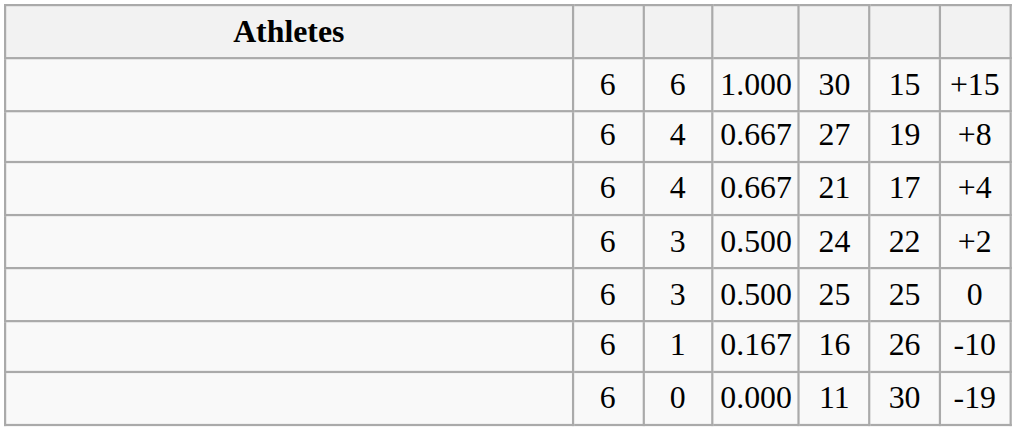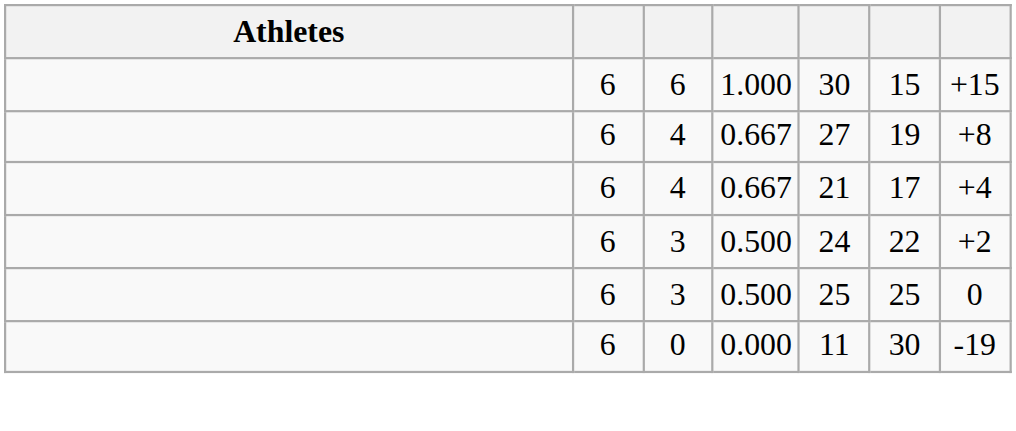- row: (678, 346)
